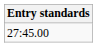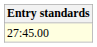(28, 32) no background -> (28, 32) lightyellow background
